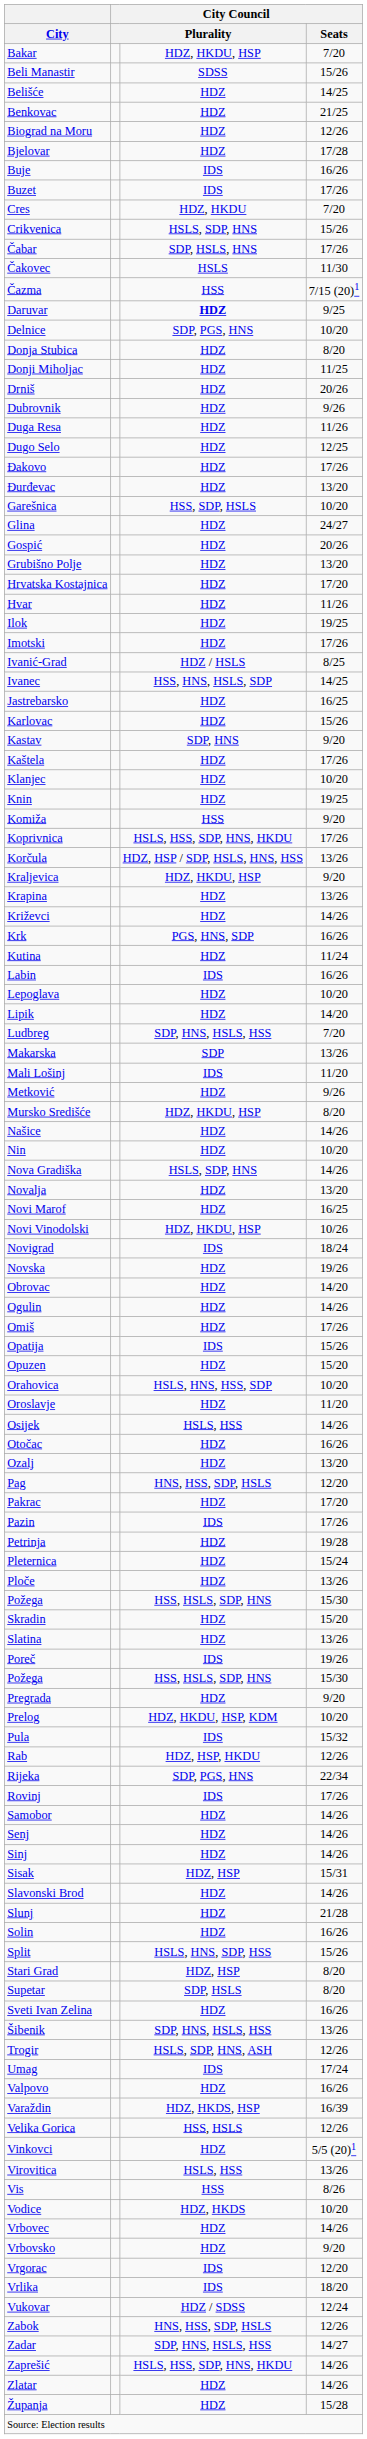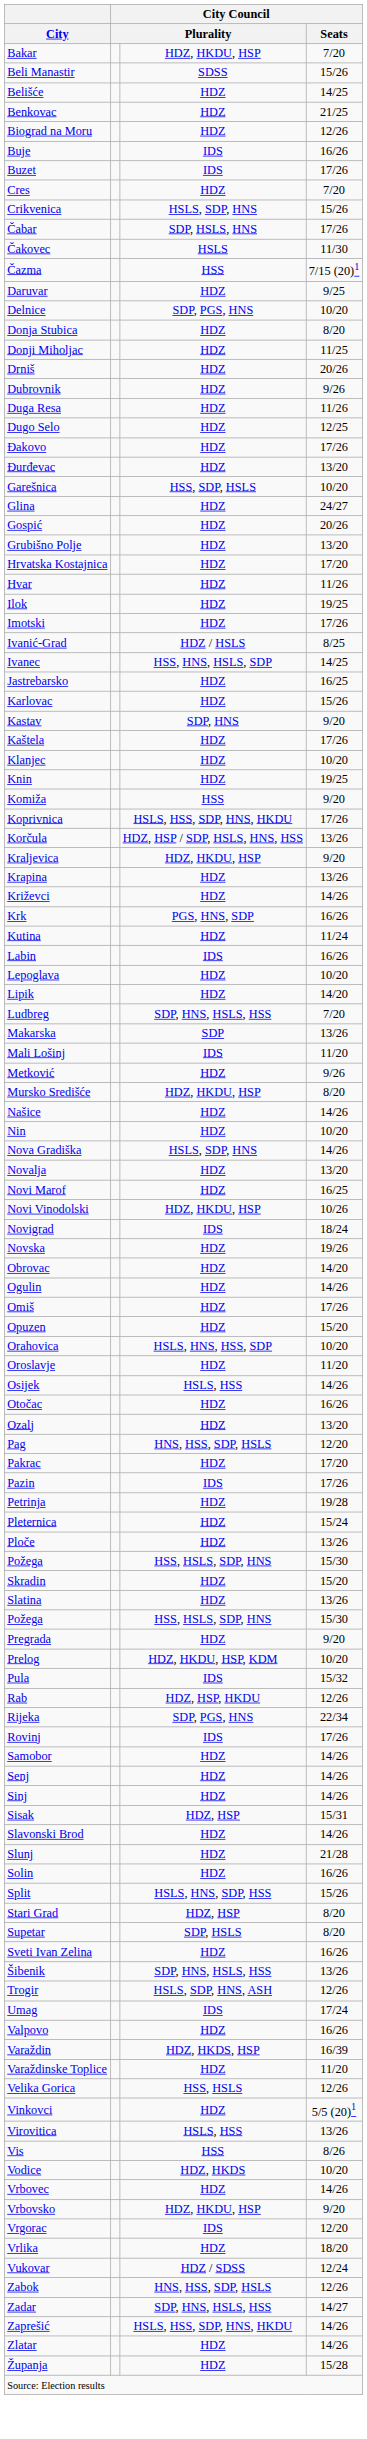- row: (28, 151)
(213, 209) HDZ, HKDU -> (213, 190) HDZ
(213, 310) bold -> (213, 291) normal
- row: (25, 1346)
- row: (21, 1658)
+ row: (57, 2069)
(213, 2248) HDZ -> (213, 2209) HDZ, HKDU, HSP
(213, 2287) IDS -> (213, 2248) HDZ
